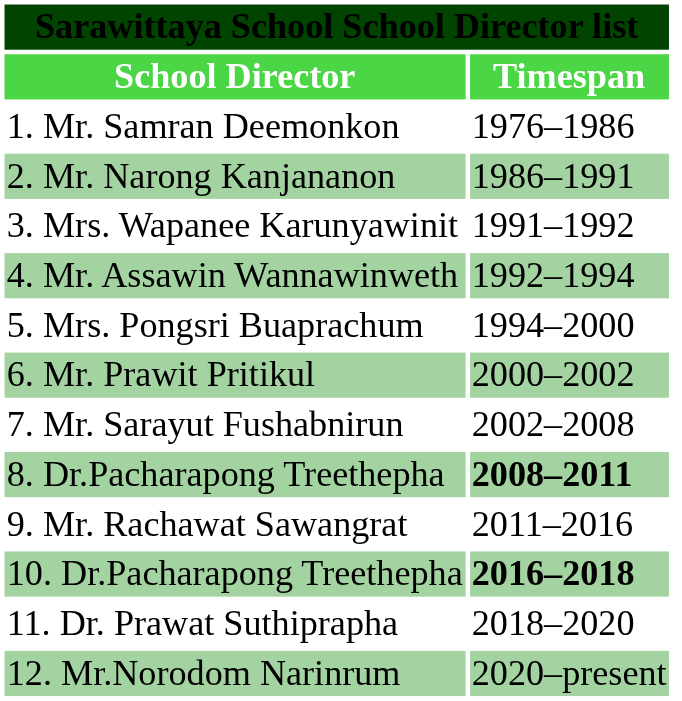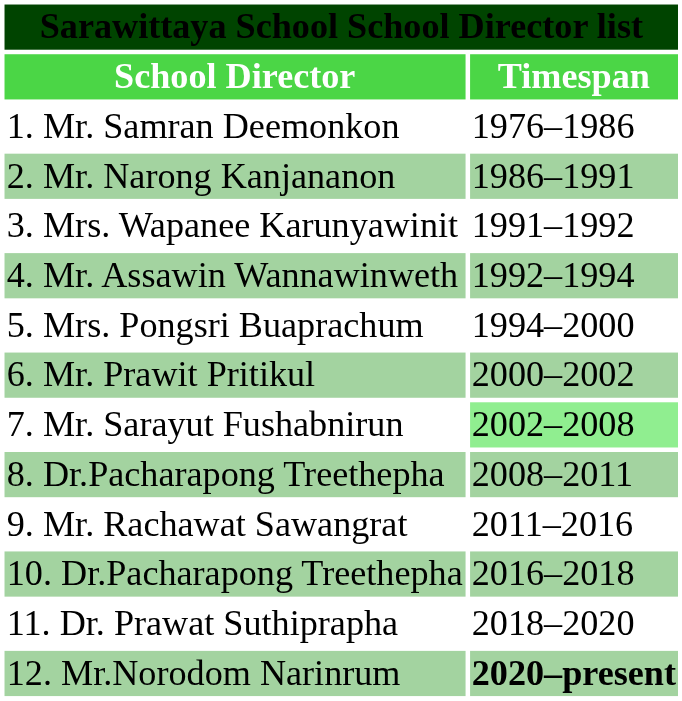(553, 424) no background -> (553, 424) lightgreen background
(552, 473) bold -> (552, 473) normal
(553, 573) bold -> (553, 573) normal
(569, 672) normal -> (574, 672) bold
